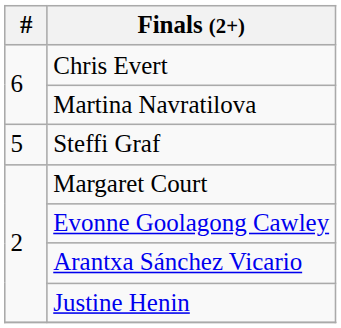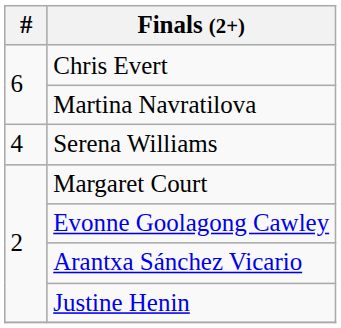- row: (107, 144)
+ row: (135, 144)
